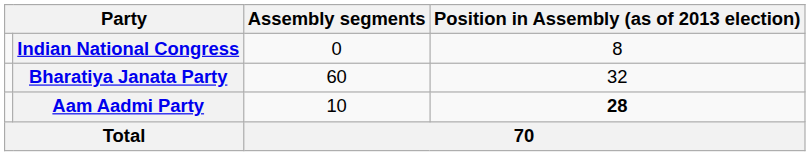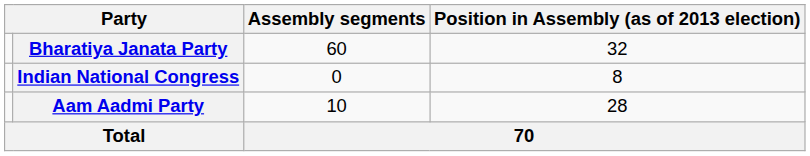rows swapped: (128, 77) <-> (128, 48)
(617, 106) bold -> (617, 106) normal
